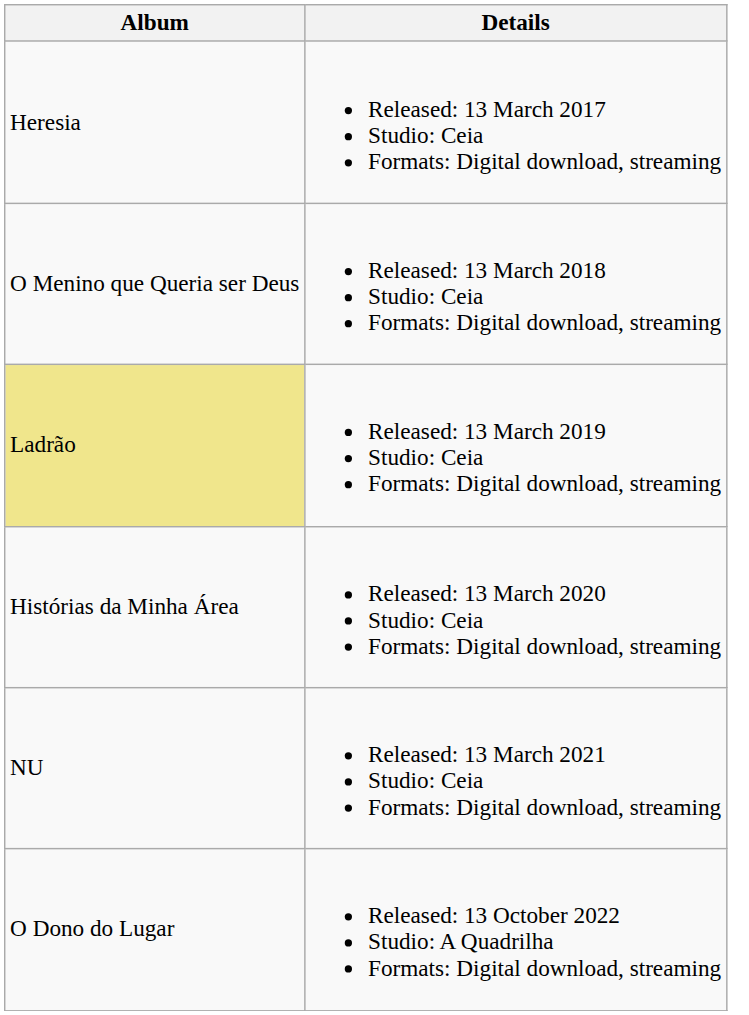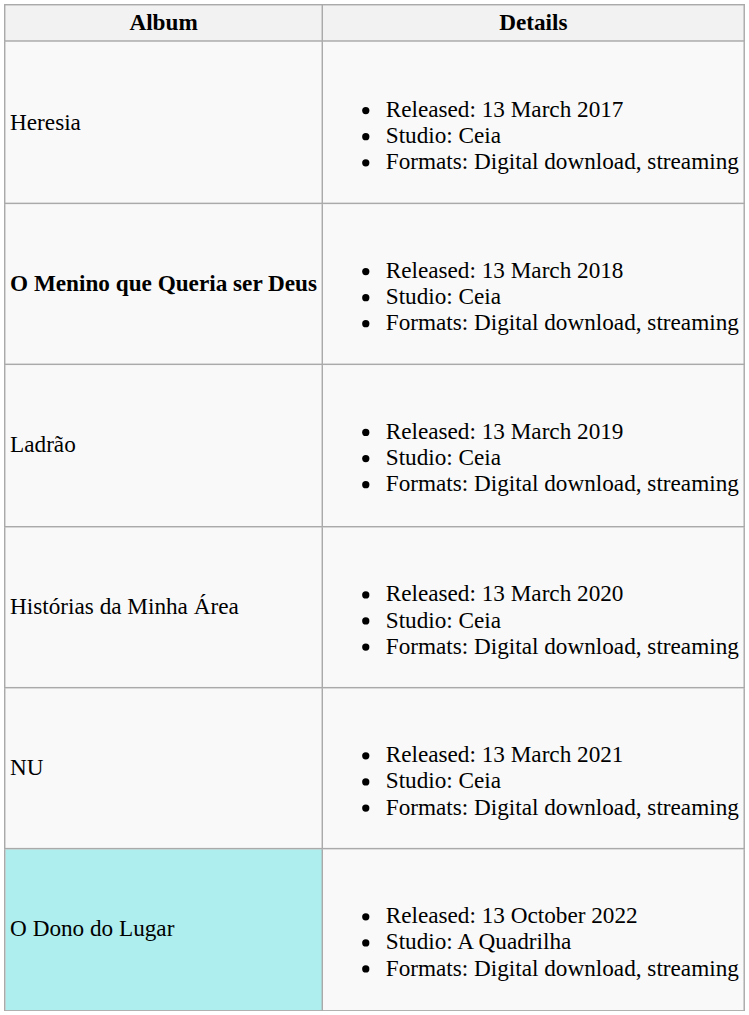(155, 283) normal -> (164, 283) bold
(43, 445) khaki background -> (43, 445) no background
(92, 929) no background -> (92, 929) paleturquoise background
